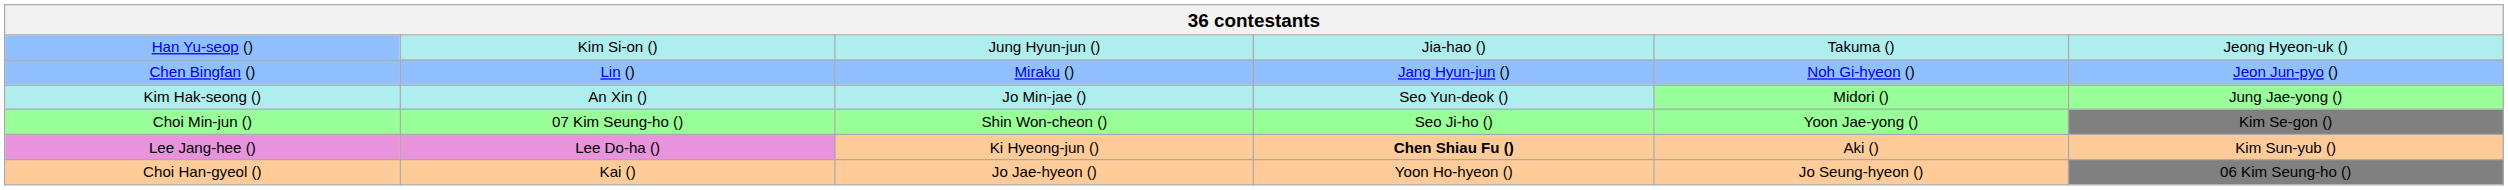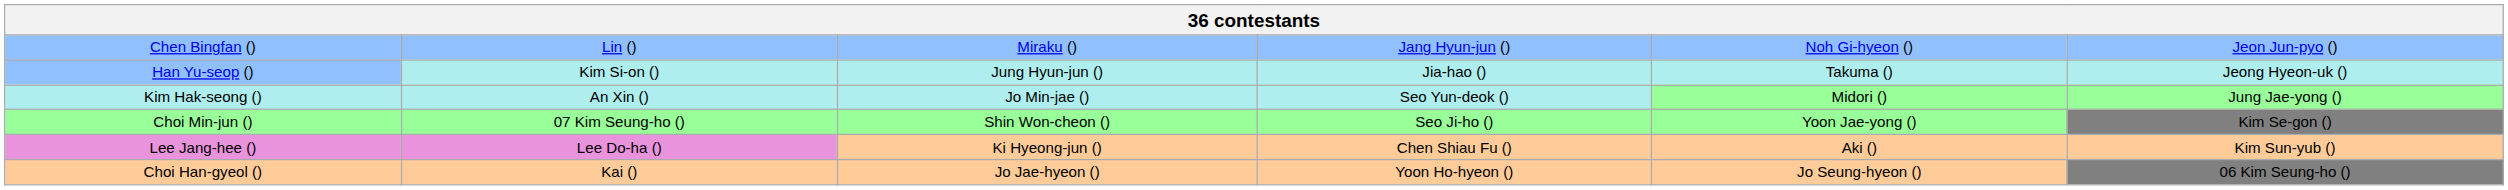rows swapped: (202, 72) <-> (202, 47)
(1454, 147) bold -> (1454, 147) normal
